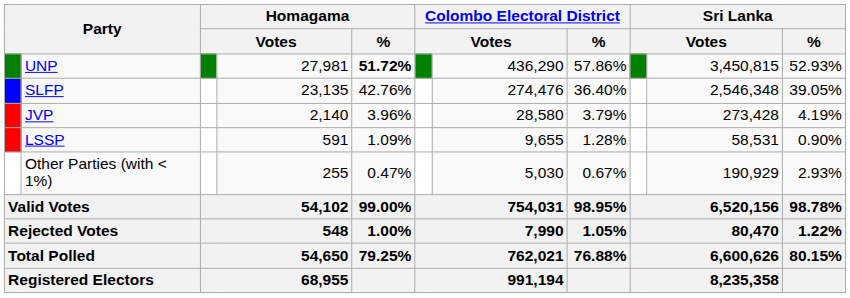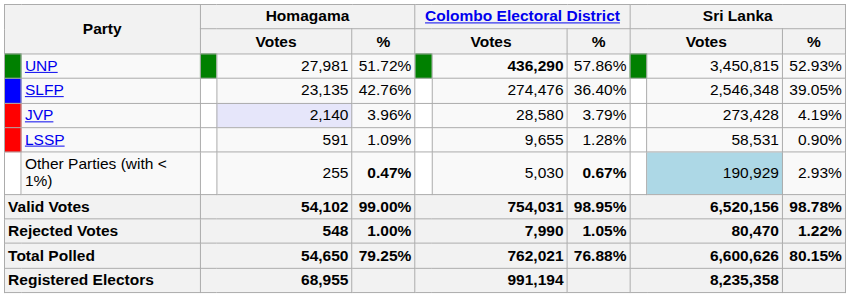(385, 66) bold -> (385, 66) normal
(536, 66) normal -> (536, 66) bold
(329, 115) no background -> (329, 115) lavender background
(389, 173) normal -> (389, 173) bold
(604, 173) normal -> (604, 173) bold
(751, 173) no background -> (751, 173) lightblue background
